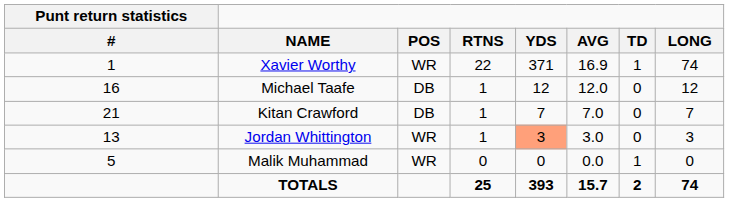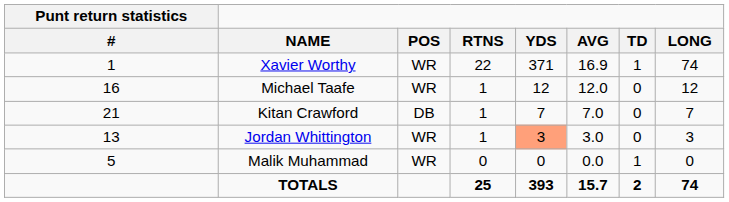(424, 88) DB -> (424, 88) WR
